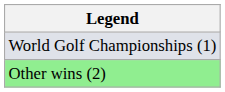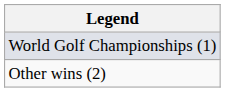(57, 73) lightgreen background -> (57, 73) no background
